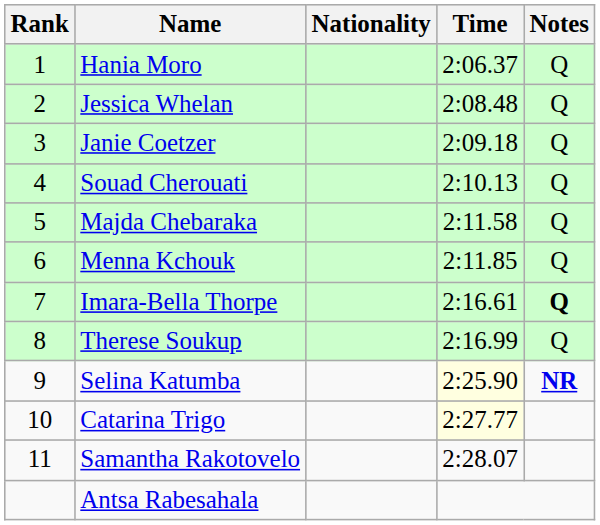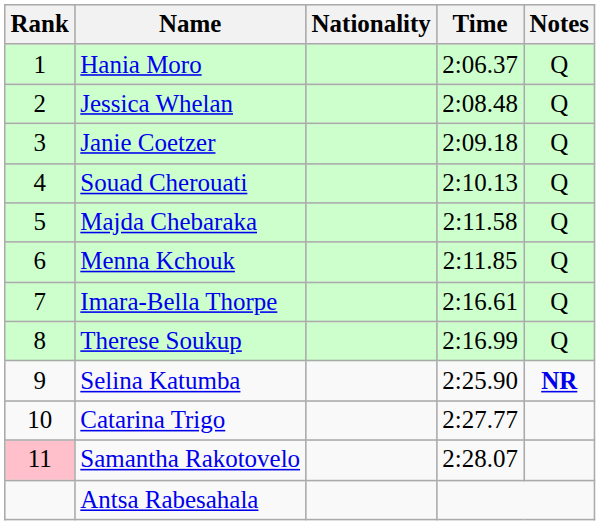(559, 301) bold -> (559, 301) normal
(480, 380) lightyellow background -> (480, 380) no background
(480, 420) lightyellow background -> (480, 420) no background
(40, 459) no background -> (40, 459) pink background
